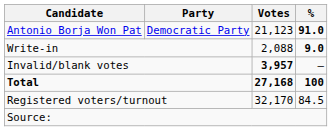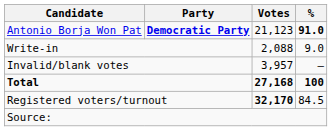(198, 30) normal -> (198, 30) bold
(314, 48) bold -> (314, 48) normal
(277, 65) bold -> (277, 65) normal
(274, 100) normal -> (274, 100) bold
